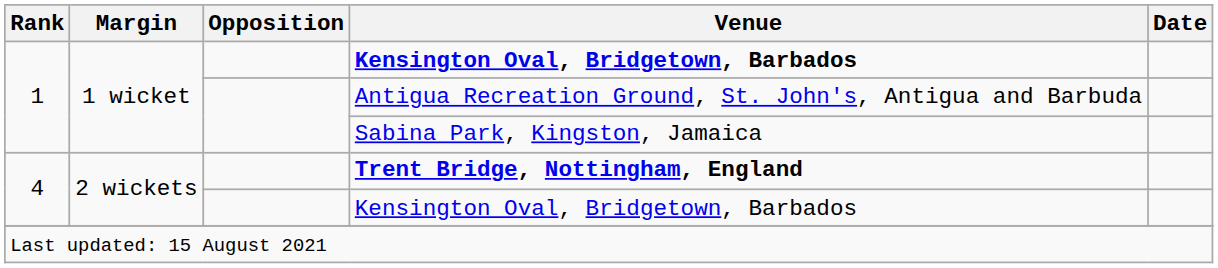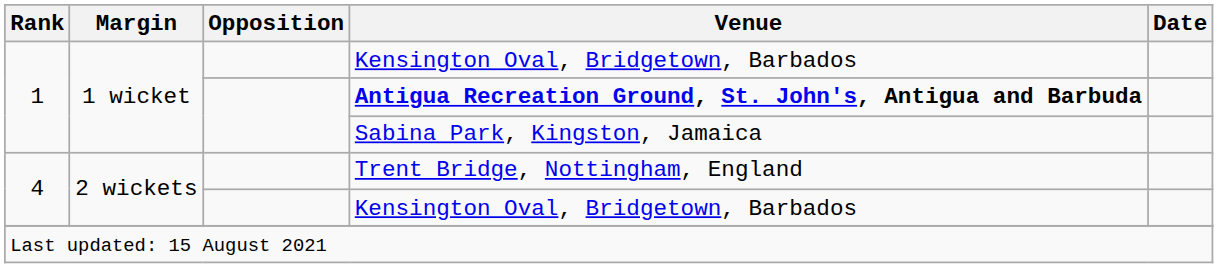(606, 60) bold -> (606, 60) normal
(748, 97) normal -> (748, 97) bold
(579, 171) bold -> (579, 171) normal
